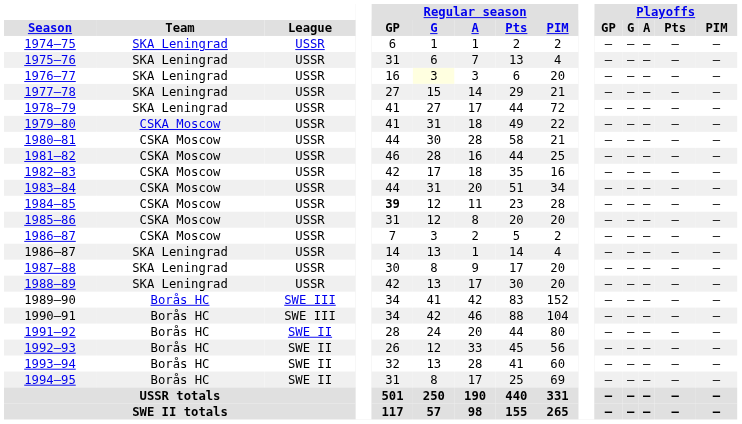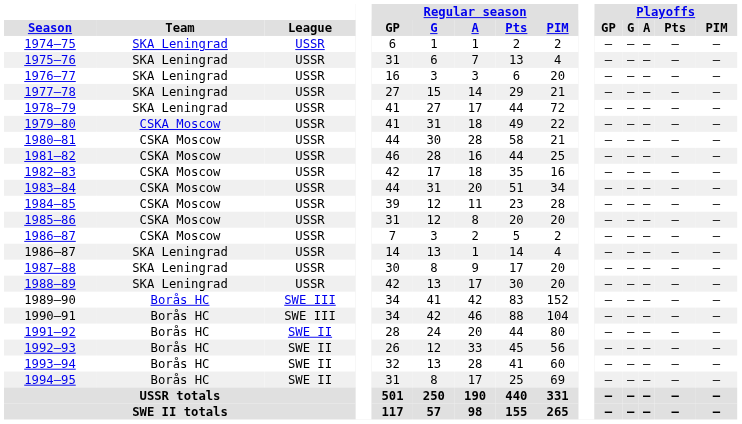(434, 76) lightyellow background -> (434, 76) no background
(393, 204) bold -> (393, 204) normal
